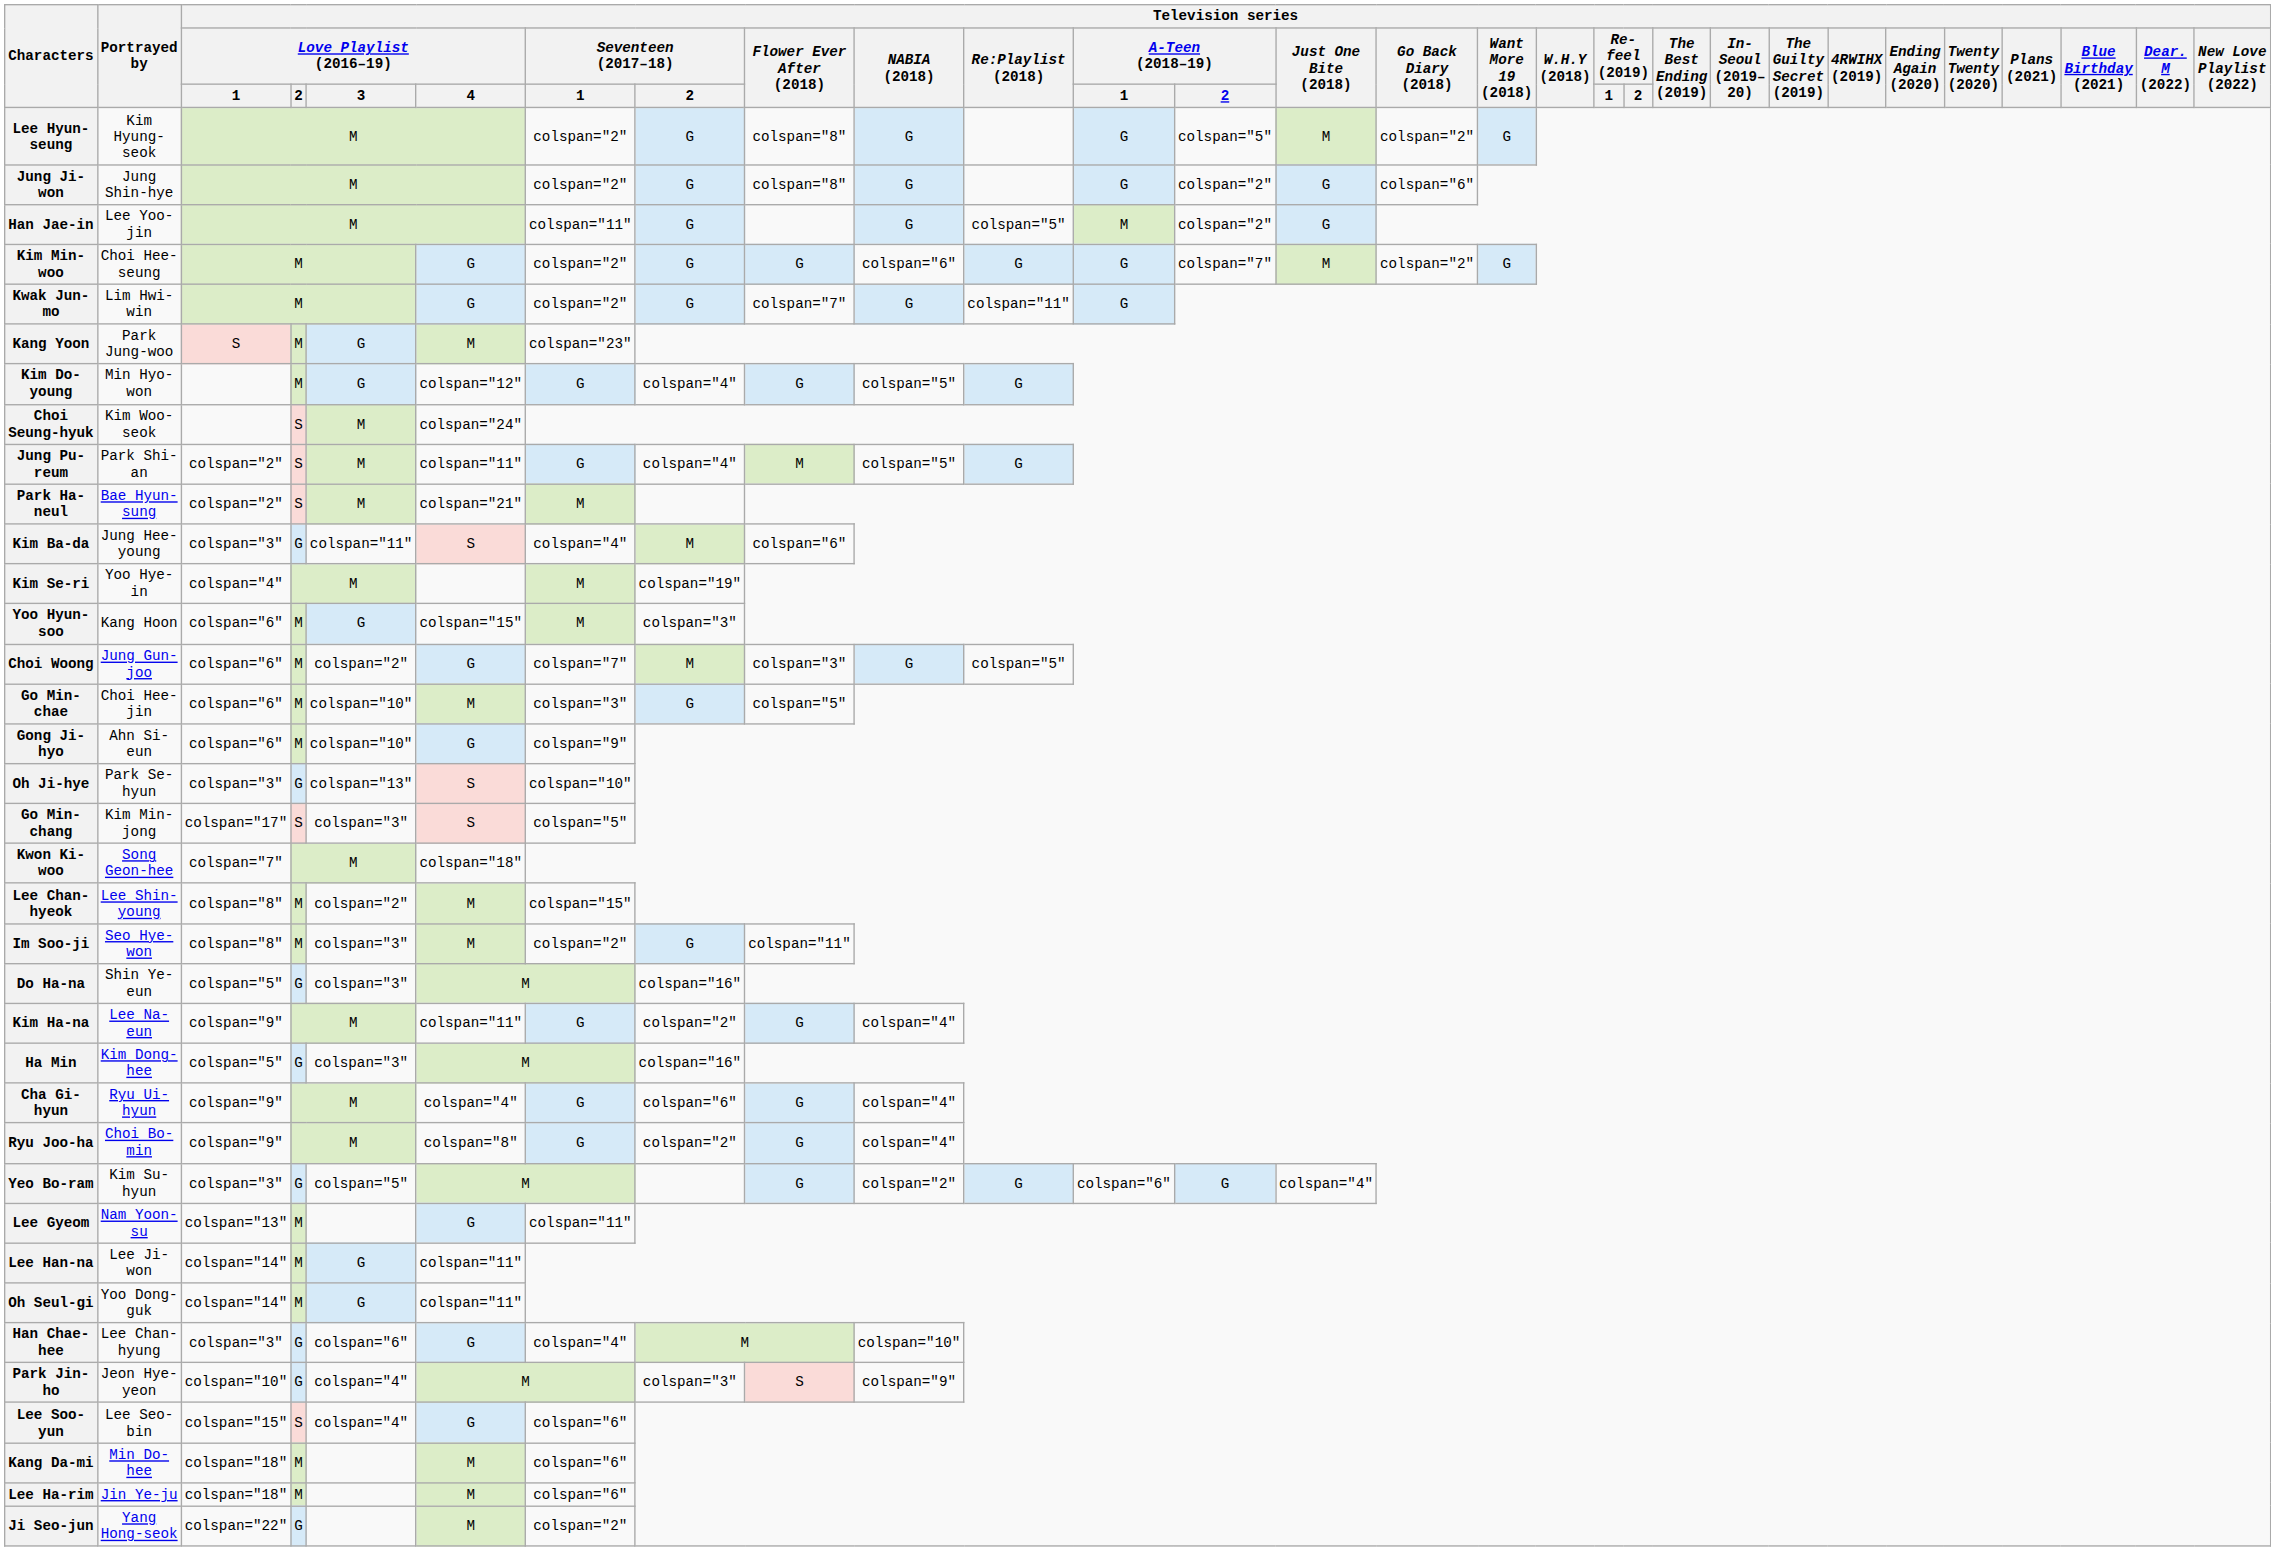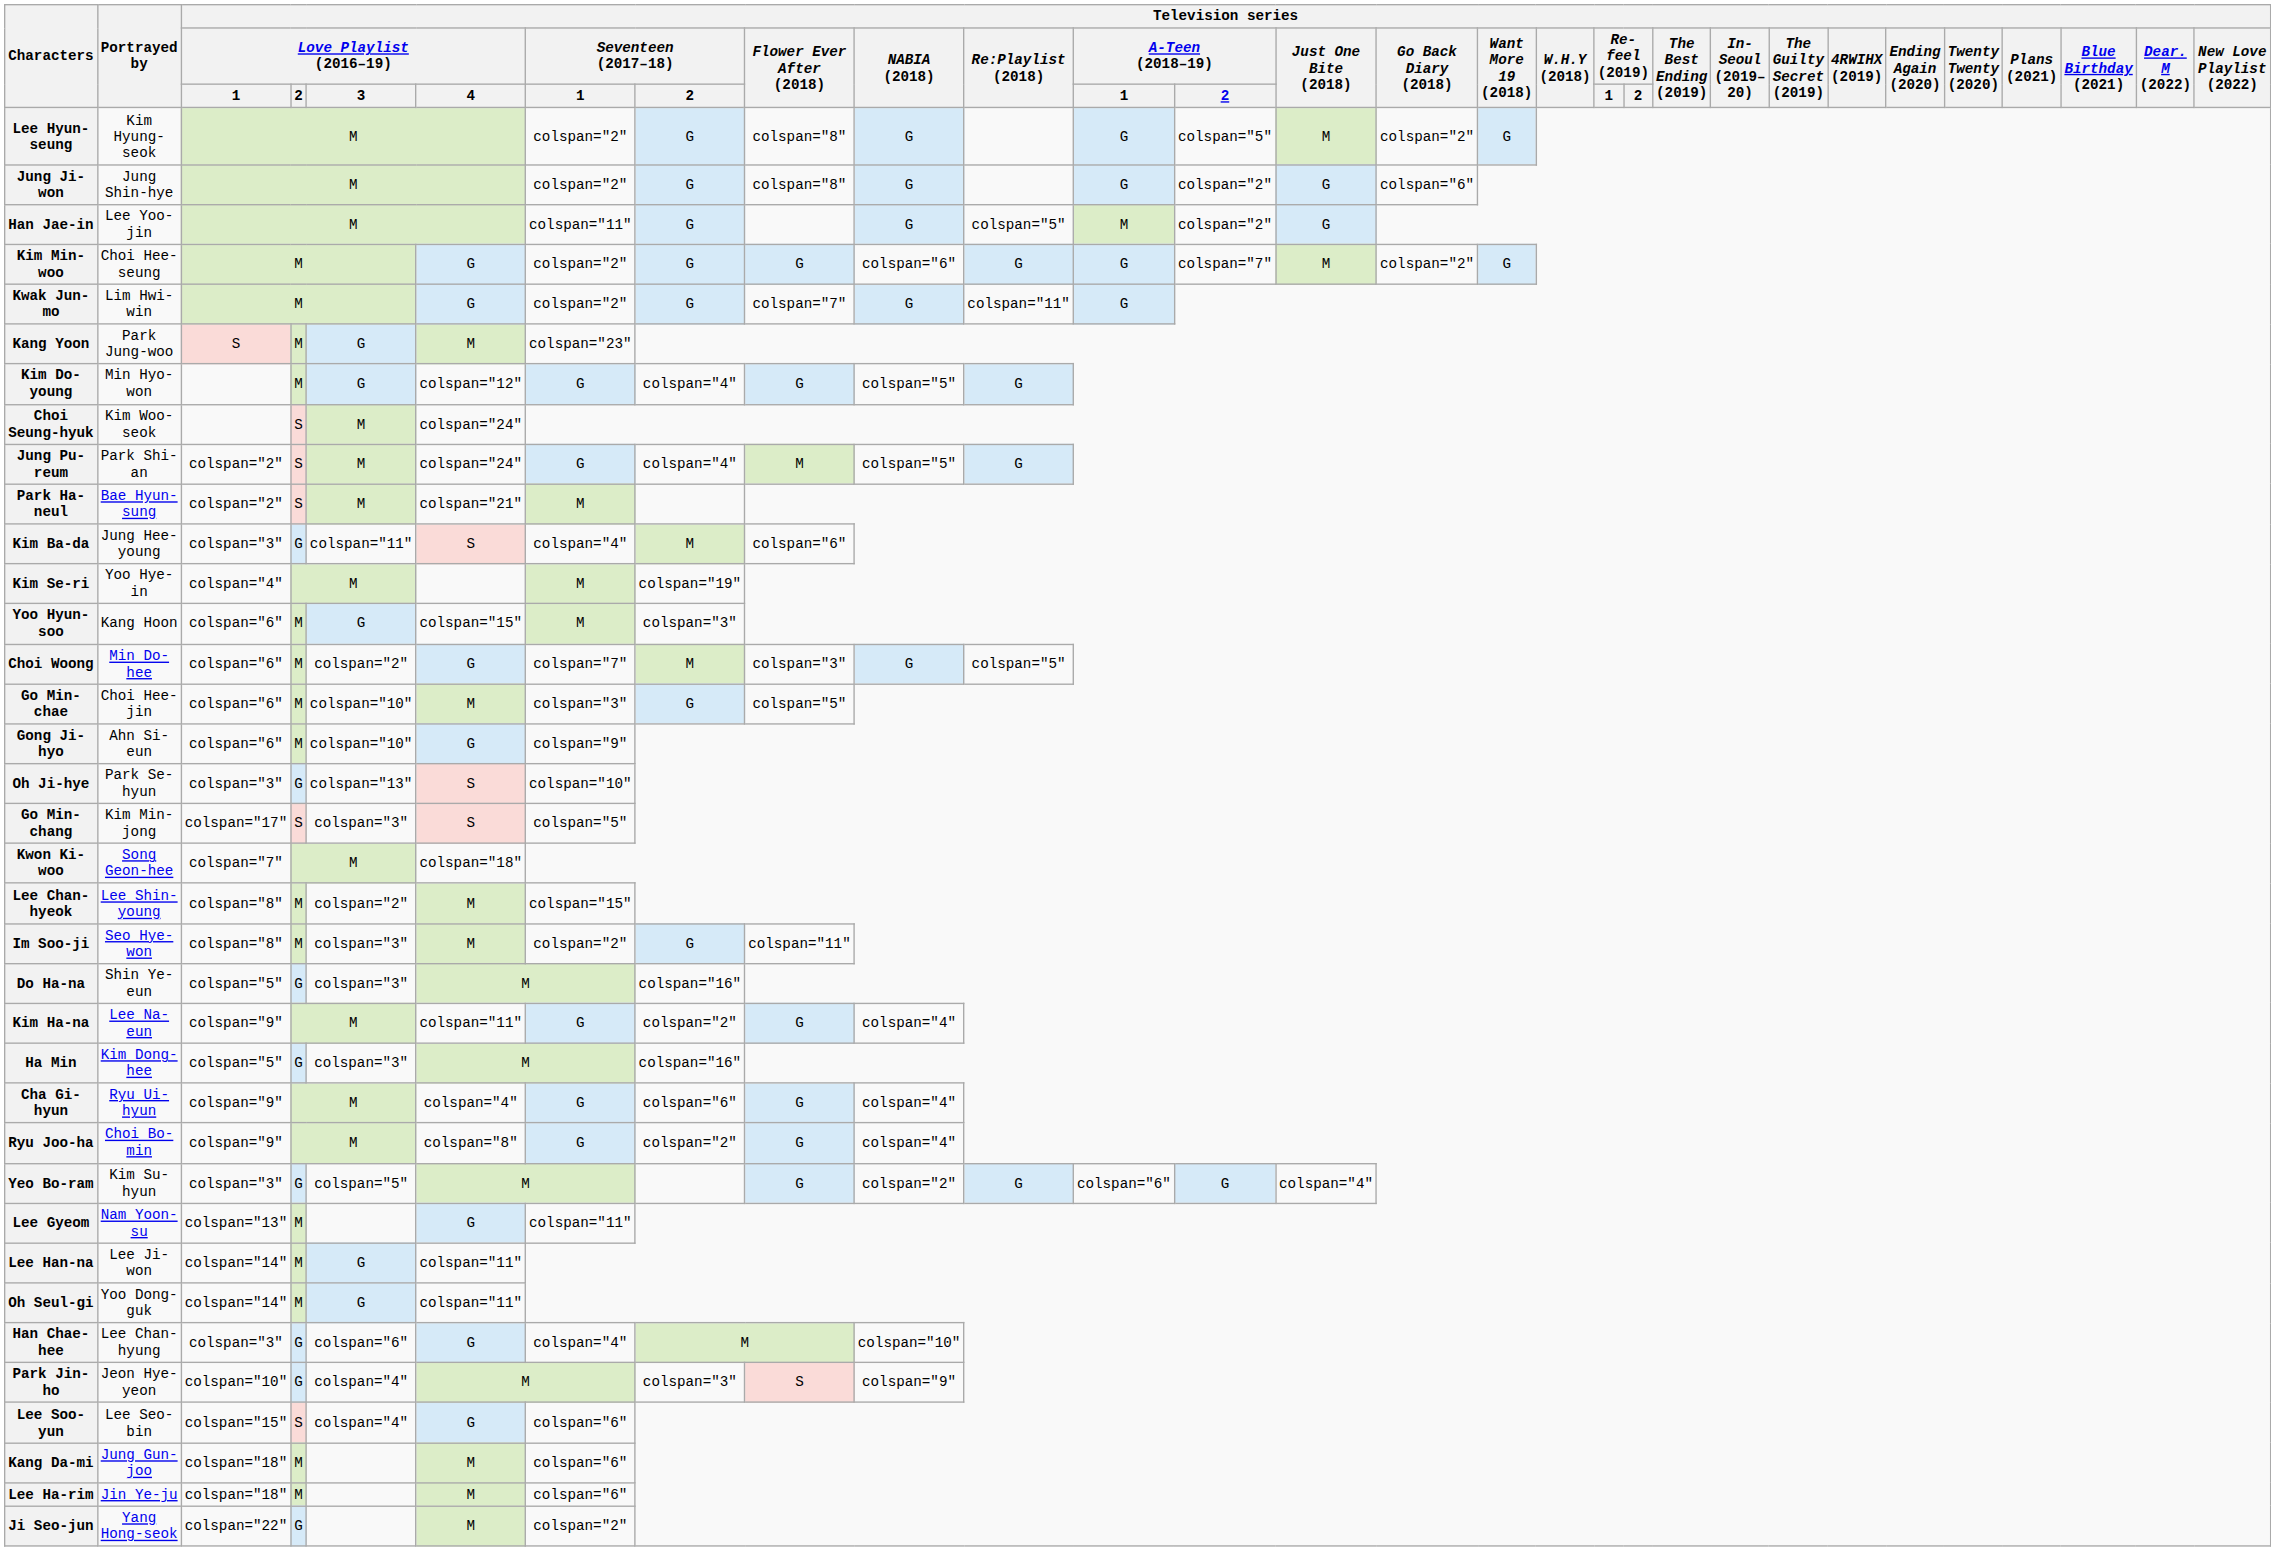(471, 464) colspan="11" -> (471, 464) colspan="24"
(139, 664) Jung Gun-joo -> (139, 664) Min Do-hee
(139, 1463) Min Do-hee -> (139, 1463) Jung Gun-joo
